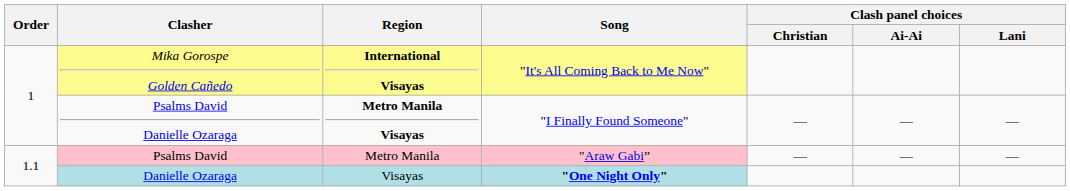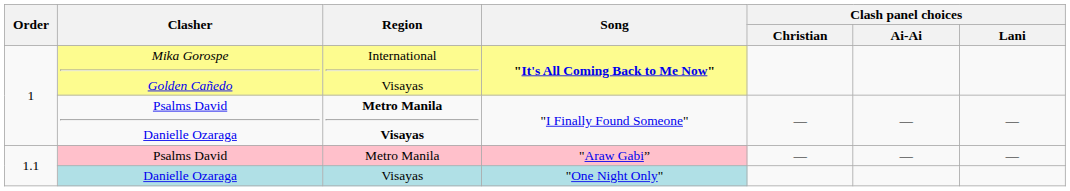(402, 70) bold -> (402, 70) normal
(614, 70) normal -> (614, 70) bold
(614, 176) bold -> (614, 176) normal
